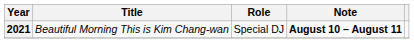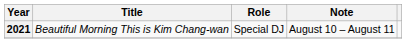(345, 29) bold -> (342, 29) normal
